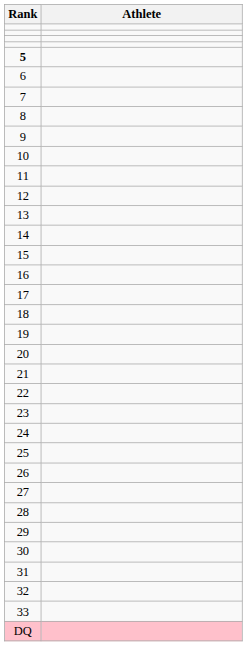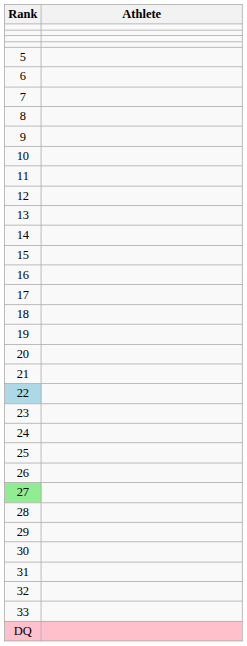(23, 57) bold -> (23, 57) normal
(23, 393) no background -> (23, 393) lightblue background
(23, 492) no background -> (23, 492) lightgreen background
